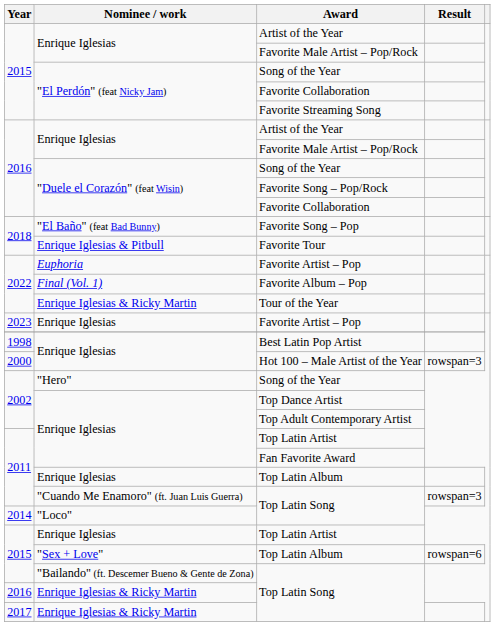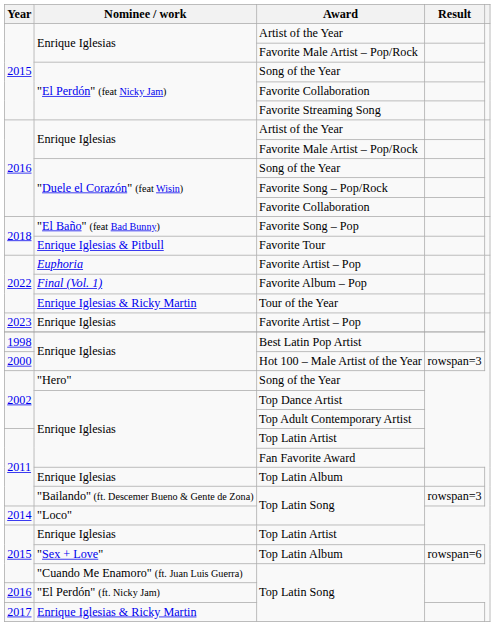(140, 496) "Cuando Me Enamoro" (ft. Juan Luis Guerra) -> (145, 496) "Bailando" (ft. Descemer Bueno & Gente de Zona)
(145, 573) "Bailando" (ft. Descemer Bueno & Gente de Zona) -> (140, 573) "Cuando Me Enamoro" (ft. Juan Luis Guerra)
(117, 592) Enrique Iglesias & Ricky Martin -> (99, 592) "El Perdón" (ft. Nicky Jam)
